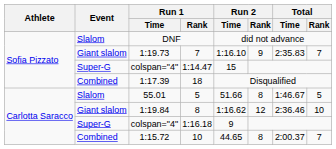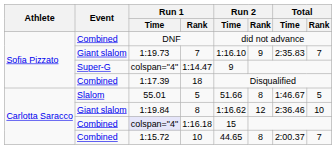(91, 39) Slalom -> (97, 39) Combined
(231, 67) 15 -> (231, 67) 9
(94, 124) Super-G -> (97, 124) Combined
(154, 124) no background -> (154, 124) lavender background
(231, 124) 9 -> (231, 124) 15
